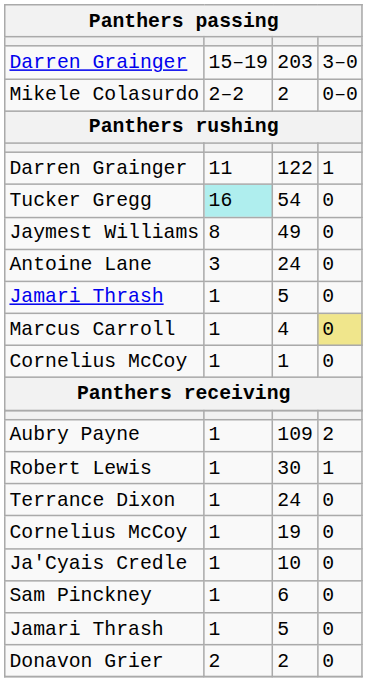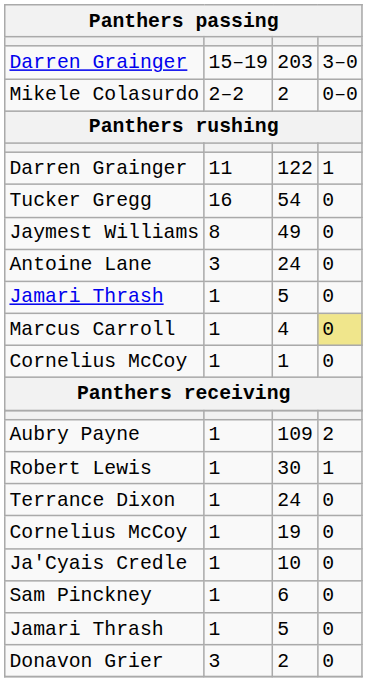(220, 201) paleturquoise background -> (220, 201) no background
(215, 661) 2 -> (215, 661) 3
